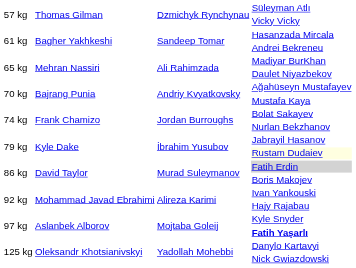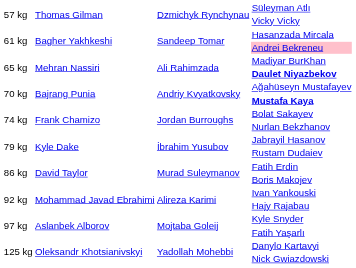(287, 48) no background -> (287, 48) pink background
(292, 74) normal -> (294, 74) bold
(281, 100) normal -> (283, 100) bold
(287, 153) lightyellow background -> (287, 153) no background
(275, 166) lightgrey background -> (275, 166) no background
(280, 232) bold -> (278, 232) normal
